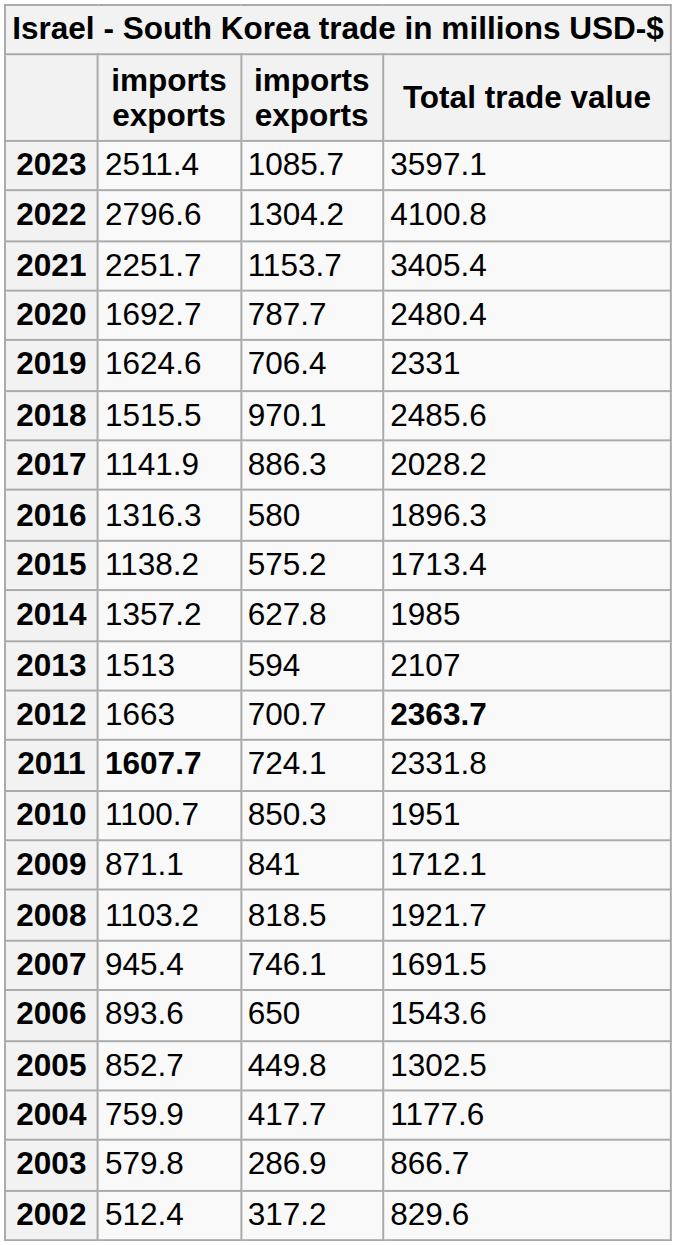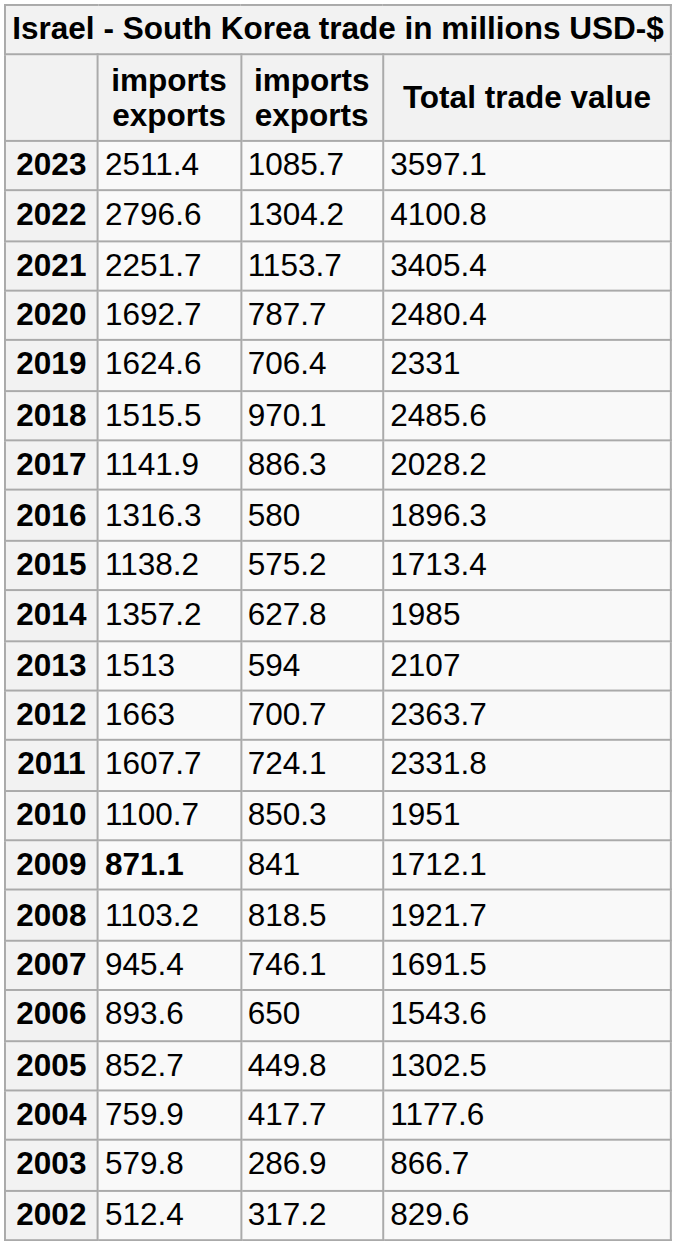(439, 714) bold -> (439, 714) normal
(153, 764) bold -> (153, 764) normal
(144, 864) normal -> (144, 864) bold
